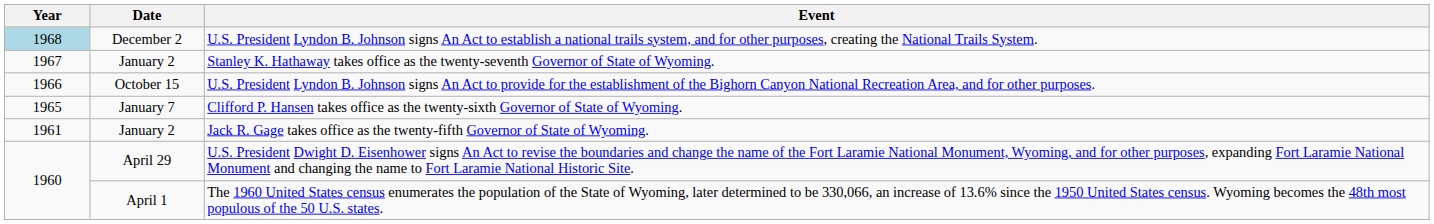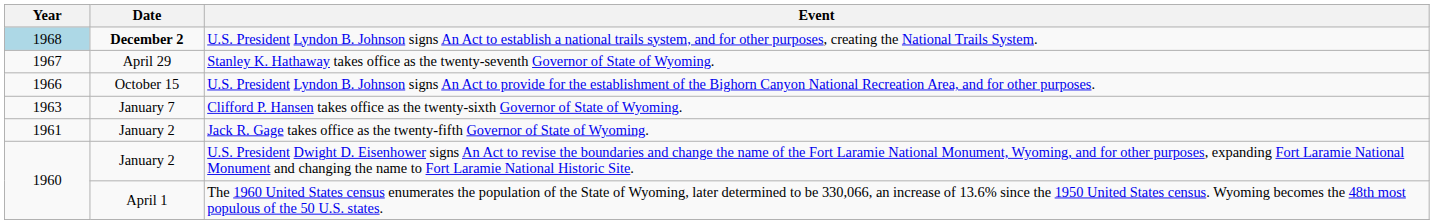(147, 38) normal -> (147, 38) bold
(147, 61) January 2 -> (147, 61) April 29
(47, 107) 1965 -> (47, 107) 1963
(147, 161) April 29 -> (147, 161) January 2
